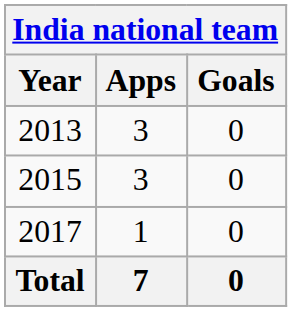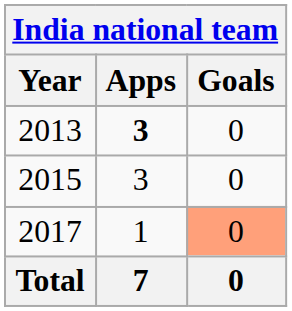(141, 130) normal -> (141, 130) bold
(236, 230) no background -> (236, 230) lightsalmon background
